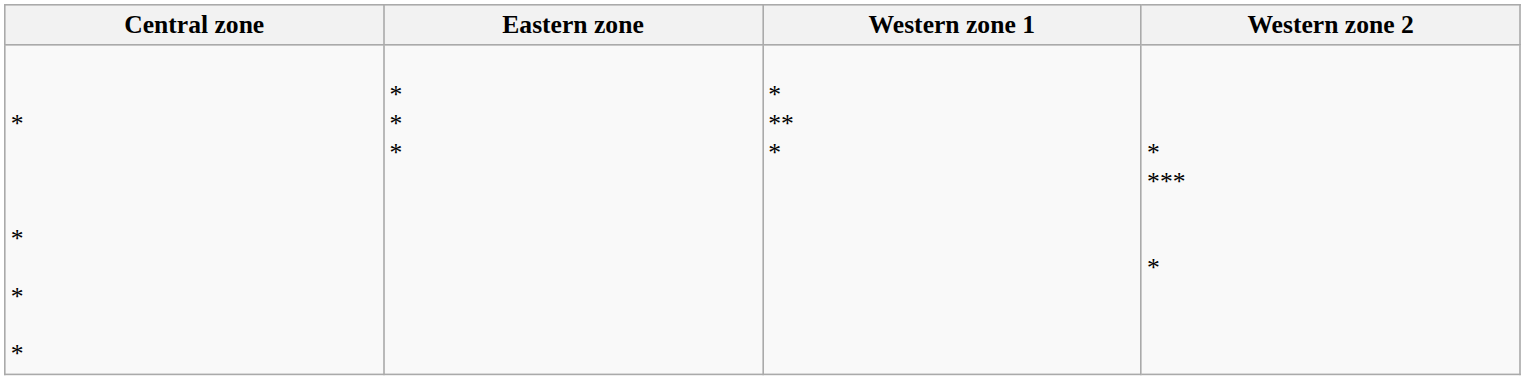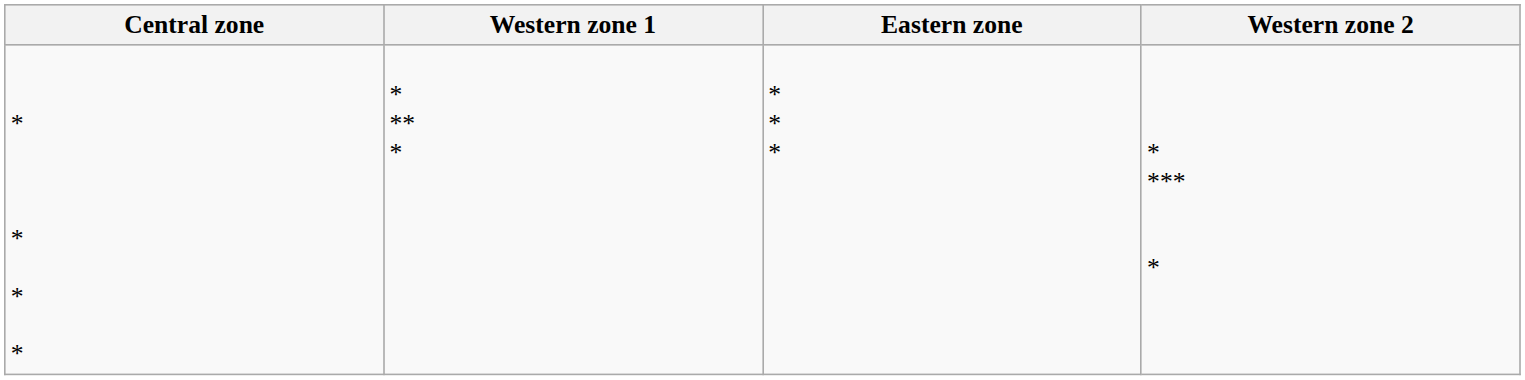columns swapped: (573, 24) <-> (952, 24)
